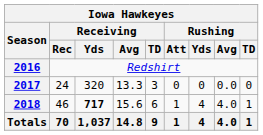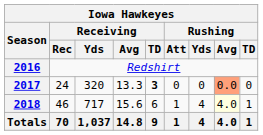(155, 85) normal -> (155, 85) bold
(227, 85) no background -> (227, 85) lightsalmon background
(94, 103) bold -> (94, 103) normal
(227, 103) no background -> (227, 103) lightyellow background
